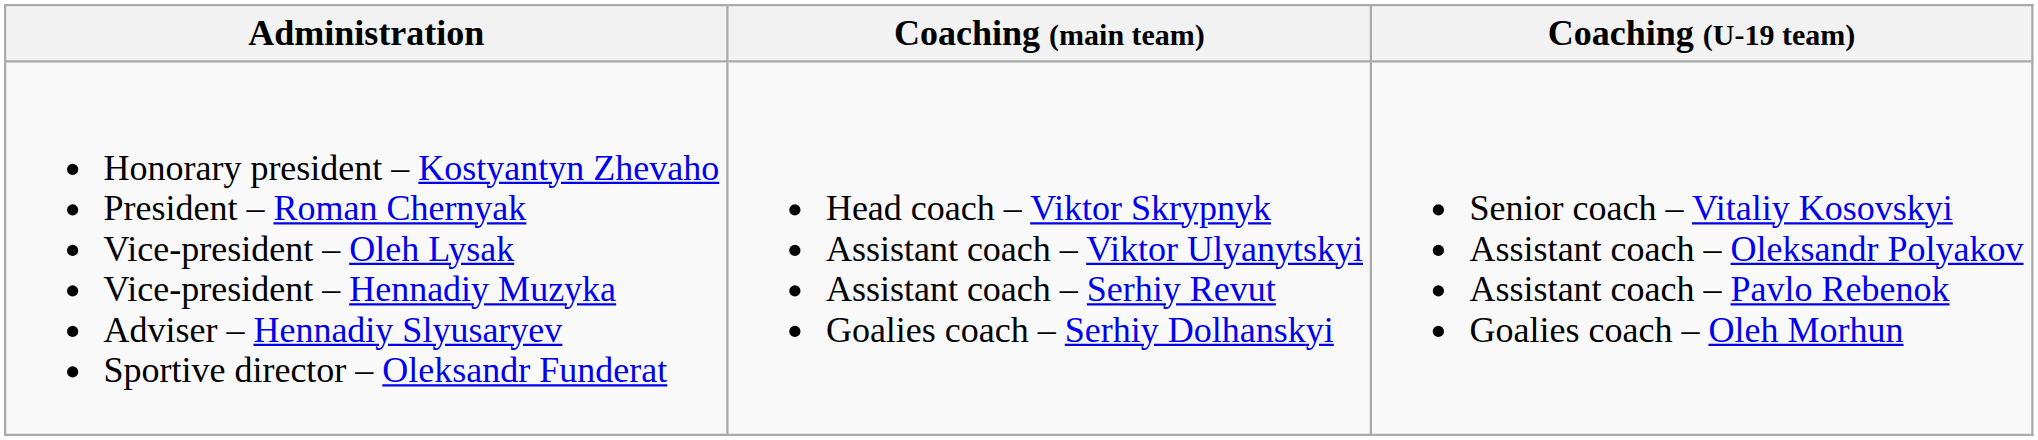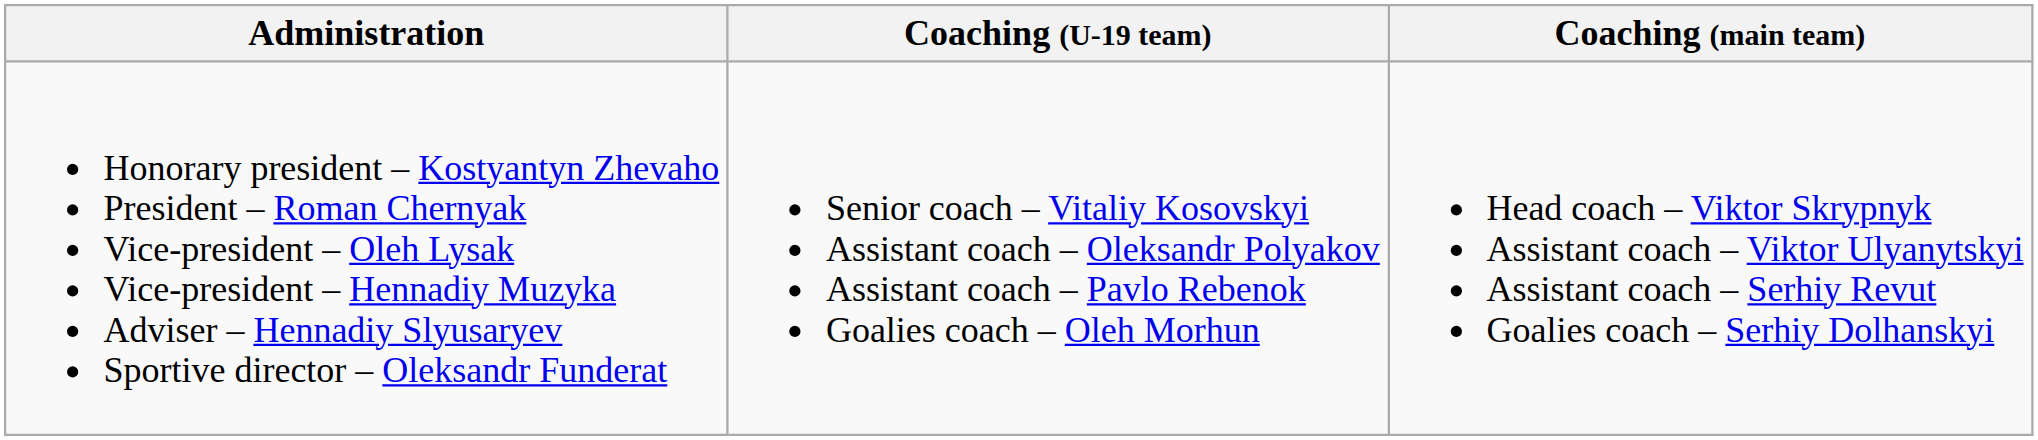columns swapped: (1049, 33) <-> (1702, 33)
